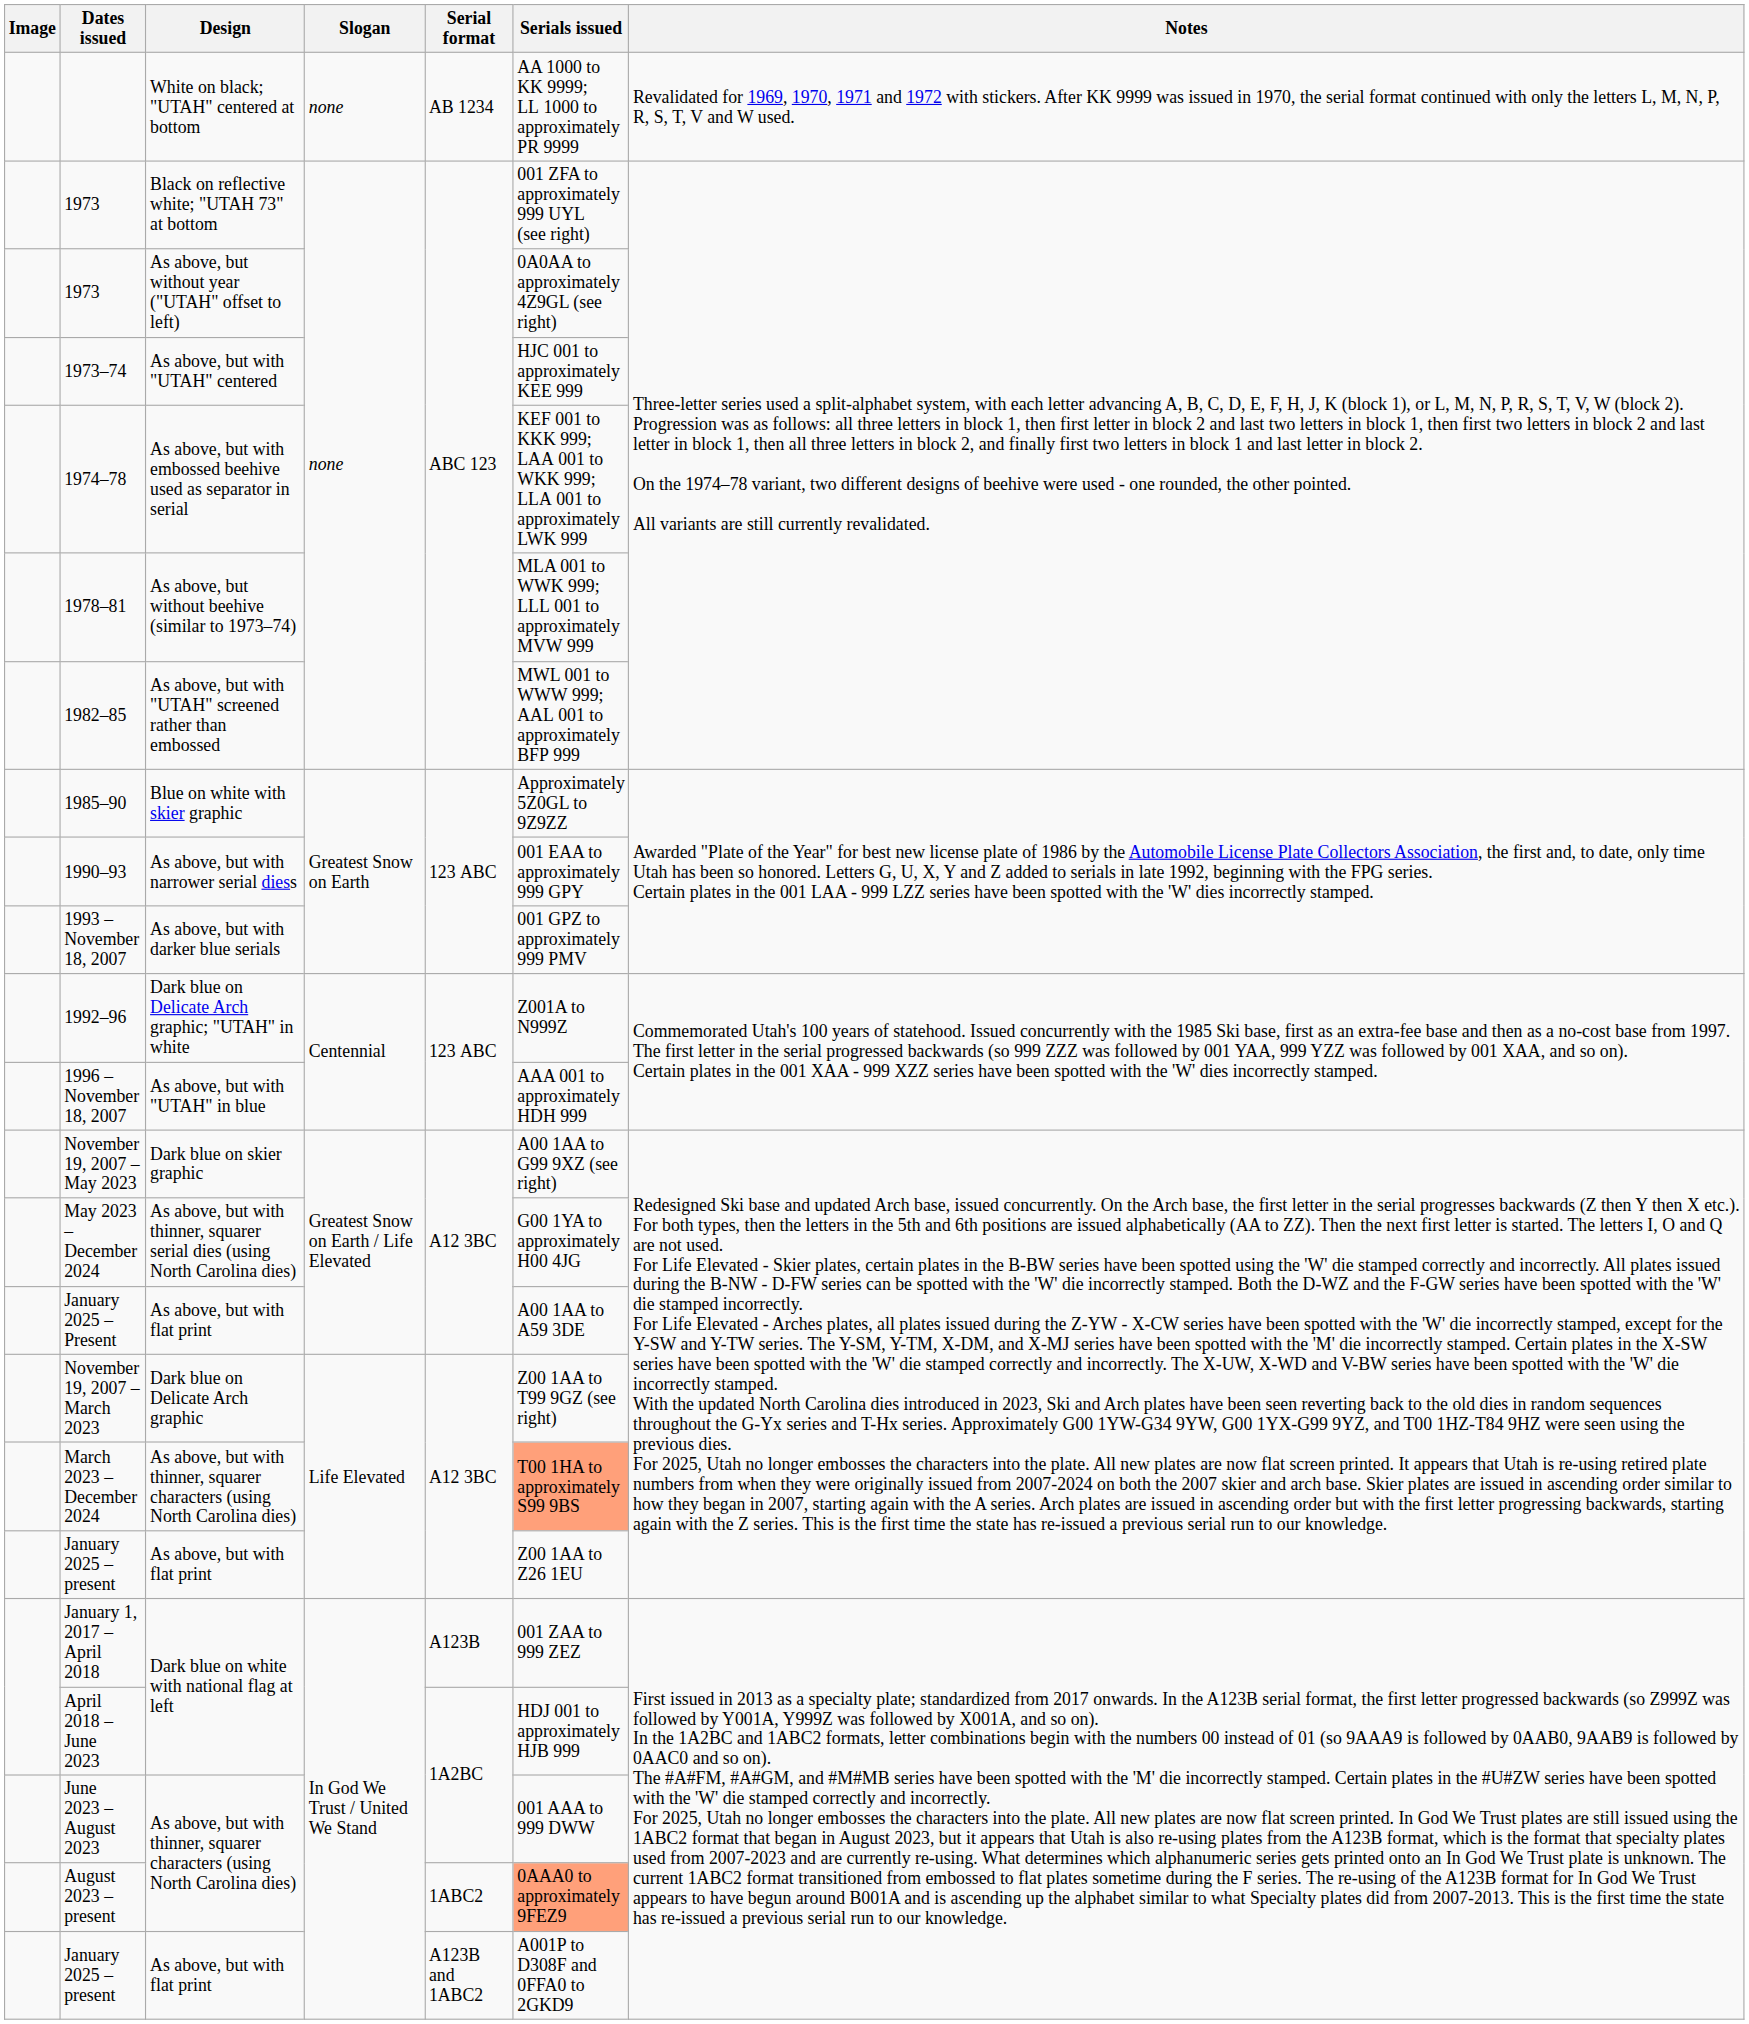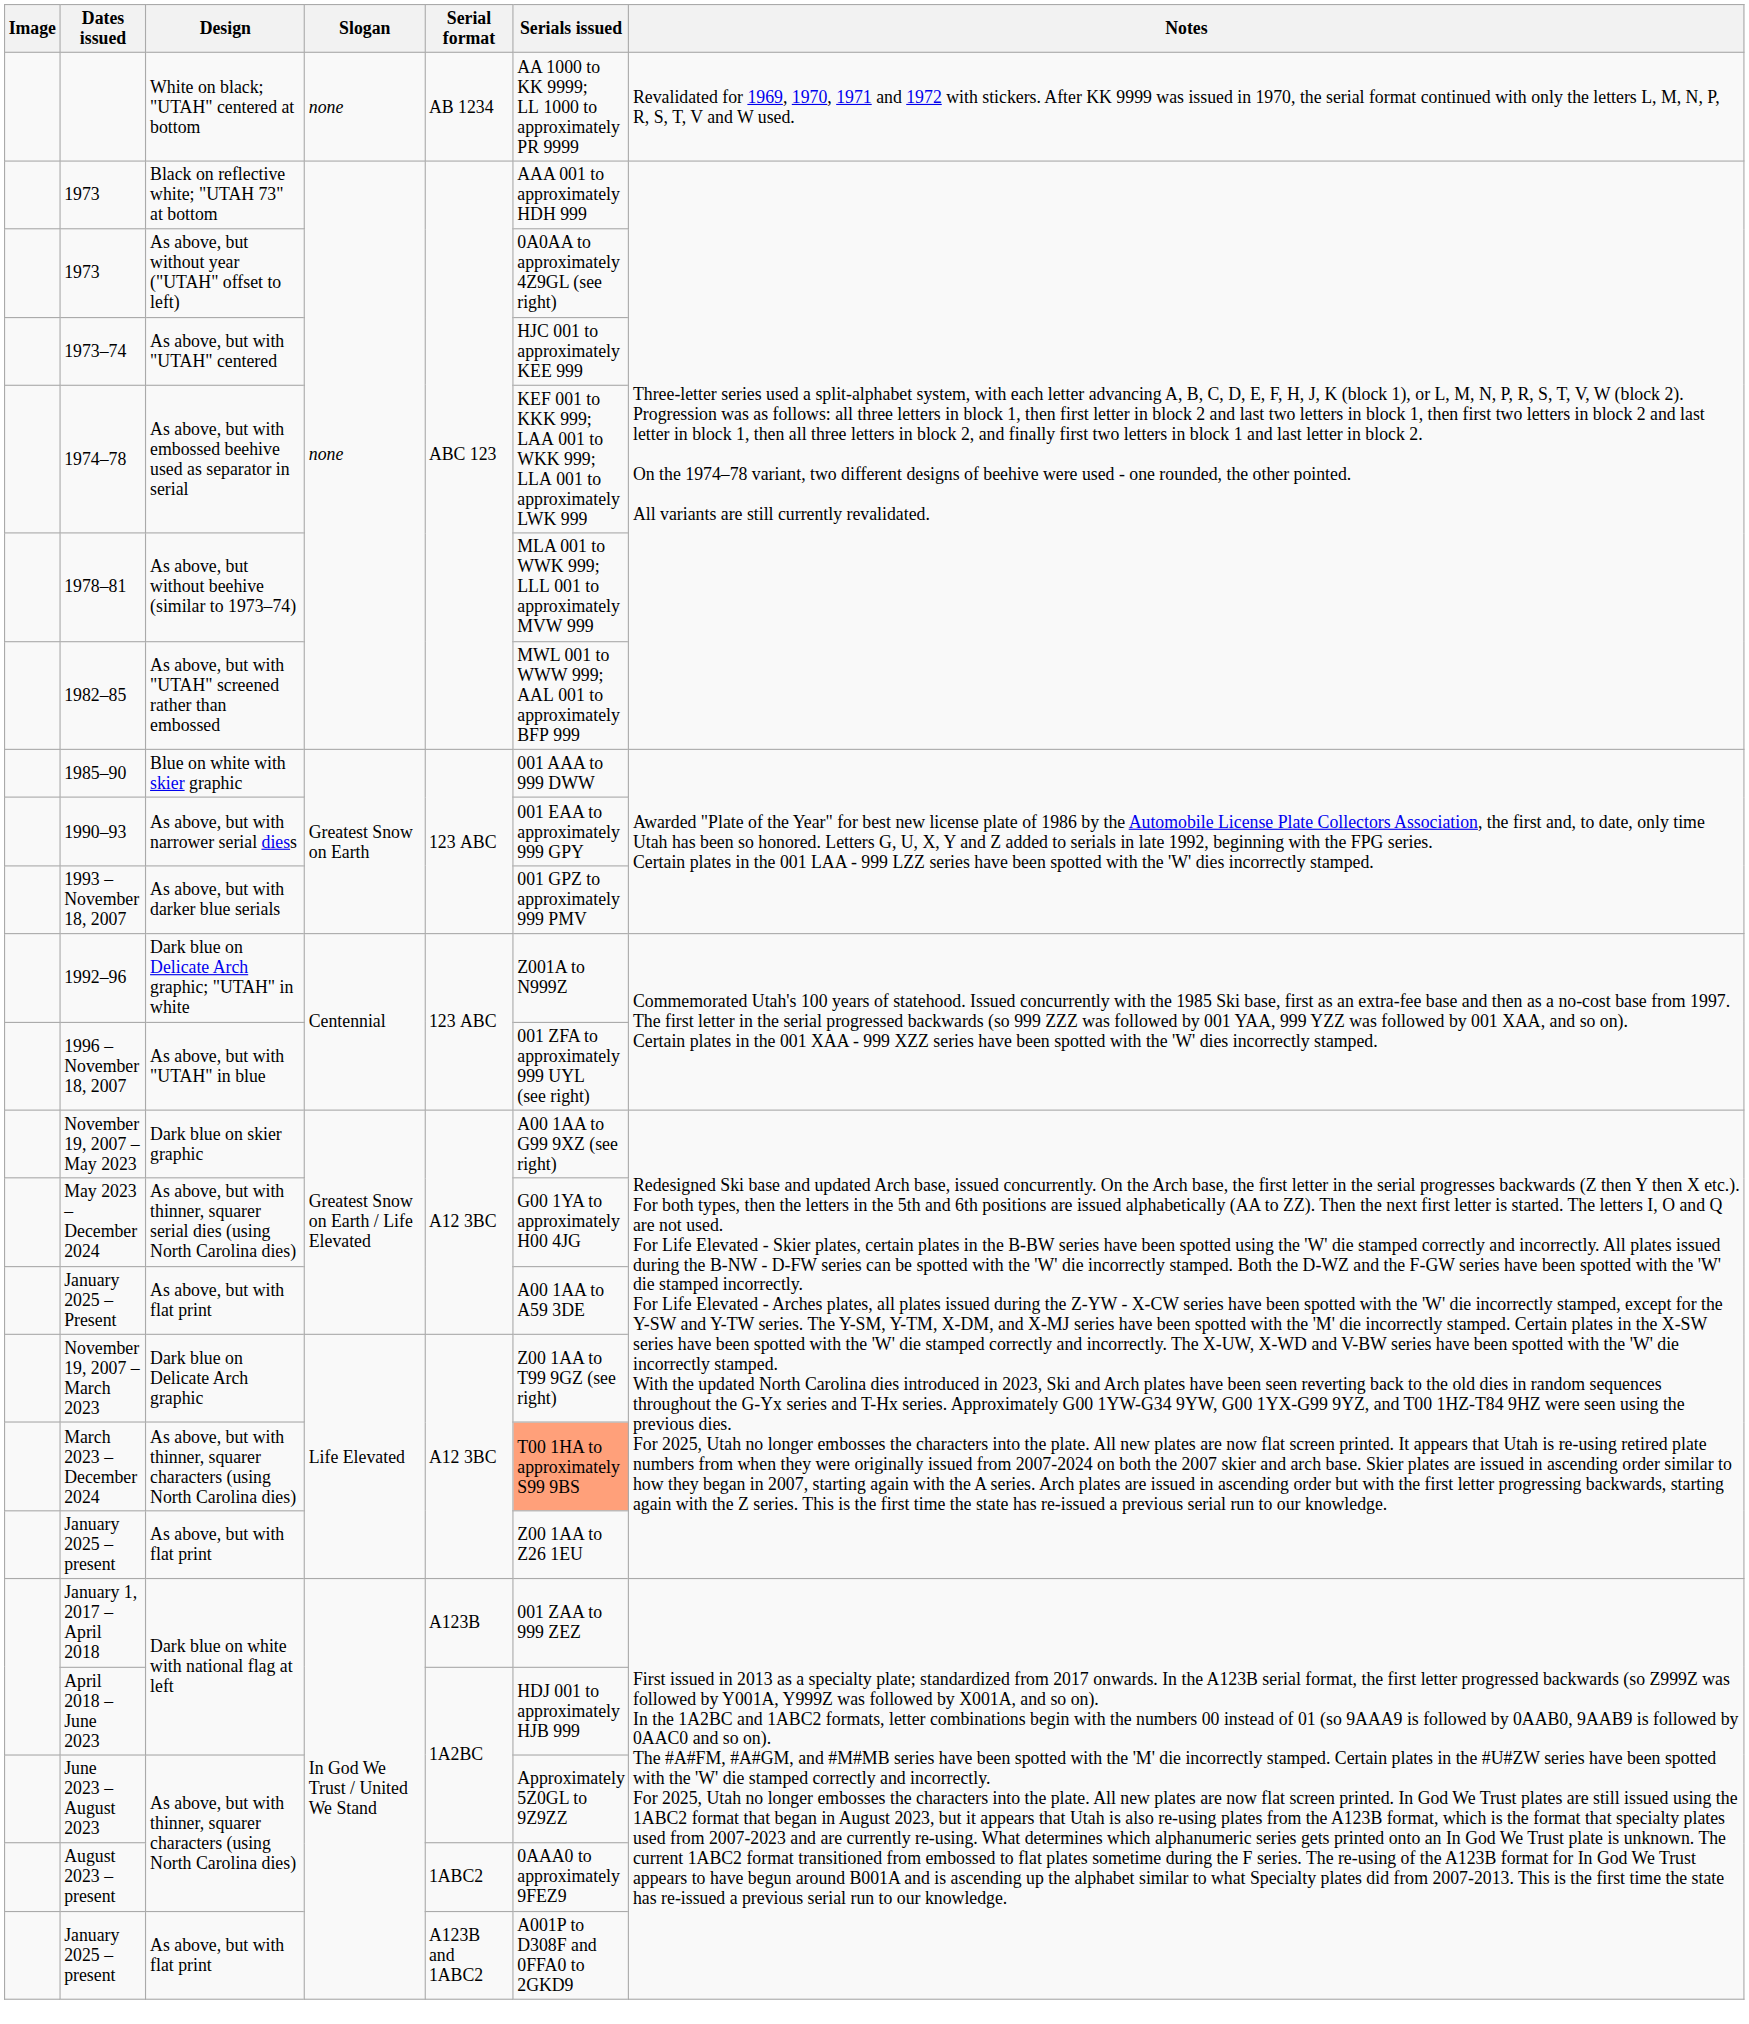(569, 204) 001 ZFA to approximately 999 UYL (see right) -> (569, 194) AAA 001 to approximately HDH 999
(571, 803) Approximately 5Z0GL to 9Z9ZZ -> (560, 773) 001 AAA to 999 DWW
(569, 1095) AAA 001 to approximately HDH 999 -> (569, 1065) 001 ZFA to approximately 999 UYL (see right)
(560, 1818) 001 AAA to 999 DWW -> (571, 1798) Approximately 5Z0GL to 9Z9ZZ
(569, 1896) lightsalmon background -> (569, 1877) no background
